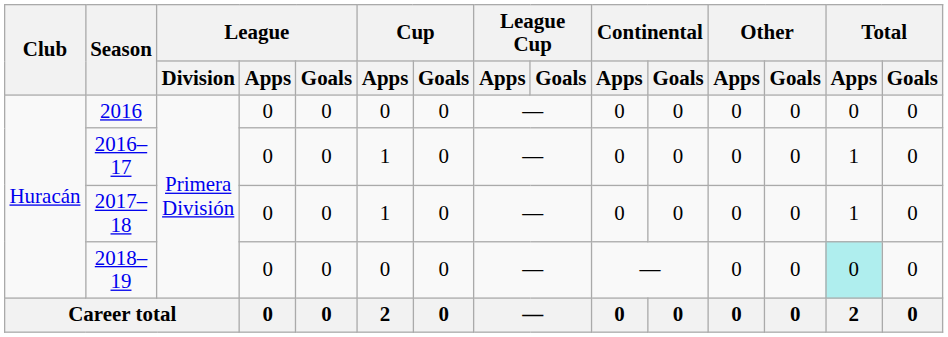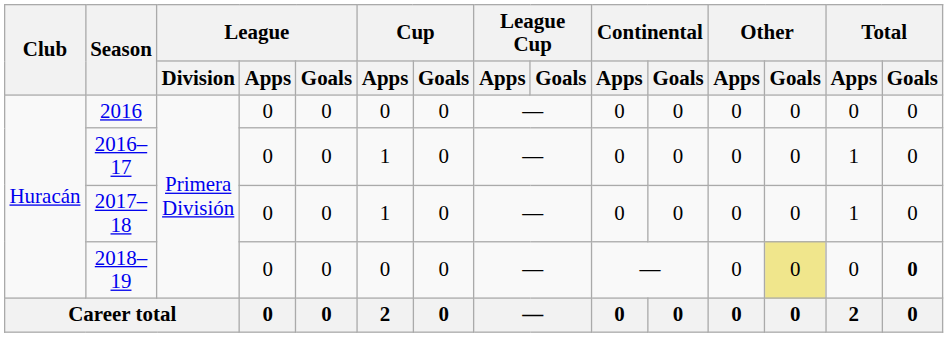(795, 269) no background -> (795, 269) khaki background
(854, 269) paleturquoise background -> (854, 269) no background
(912, 269) normal -> (912, 269) bold
